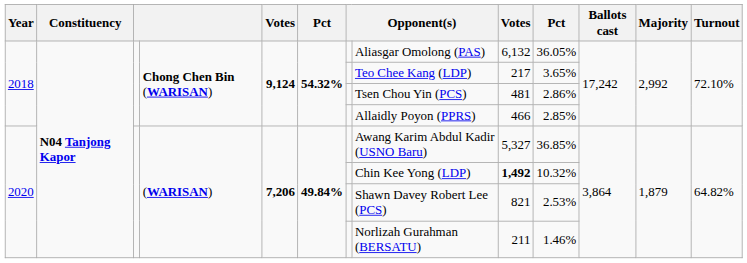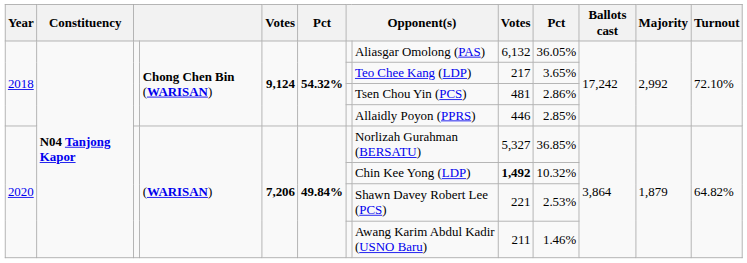(521, 115) 466 -> (521, 115) 446
(425, 144) Awang Karim Abdul Kadir (USNO Baru) -> (406, 144) Norlizah Gurahman (BERSATU)
(521, 202) 821 -> (521, 202) 221
(406, 239) Norlizah Gurahman (BERSATU) -> (425, 239) Awang Karim Abdul Kadir (USNO Baru)
